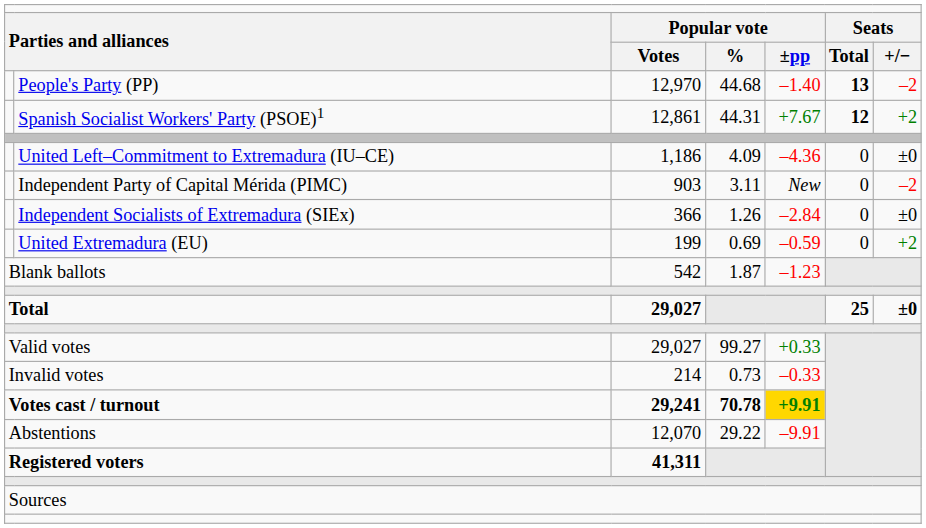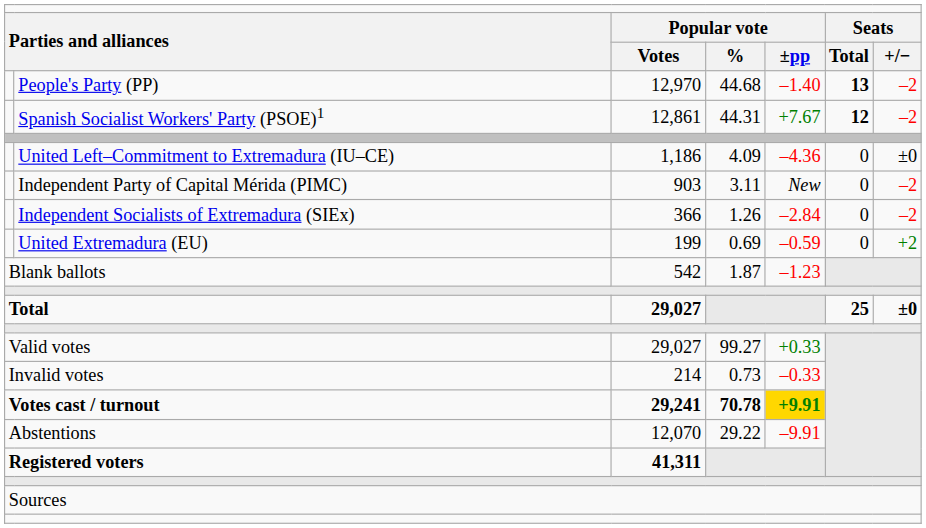(908, 116) +2 -> (908, 116) –2
(908, 214) ±0 -> (908, 214) –2
